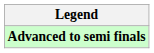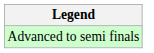(77, 36) bold -> (73, 36) normal
